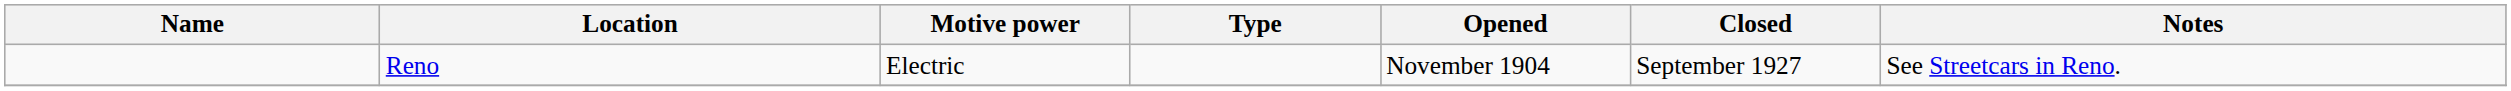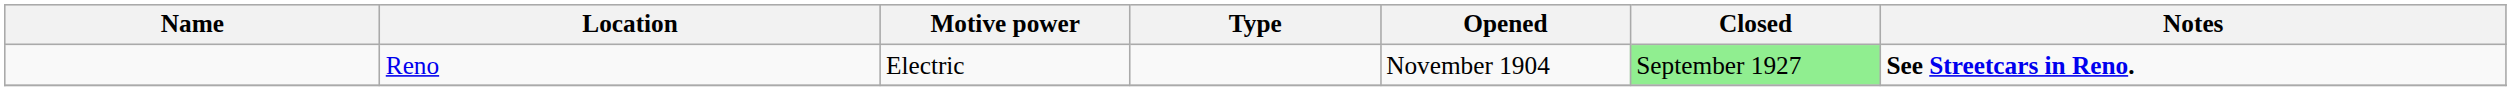(1719, 64) no background -> (1719, 64) lightgreen background
(2004, 64) normal -> (2010, 64) bold
